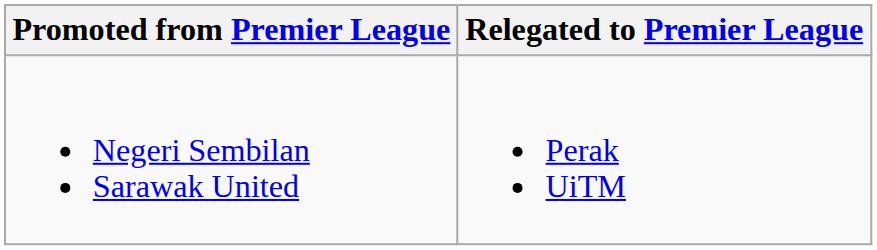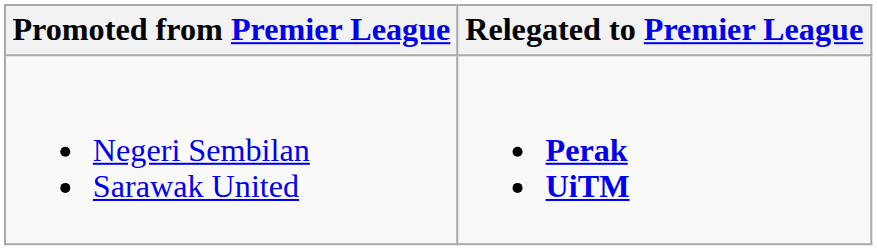(664, 168) normal -> (664, 168) bold
